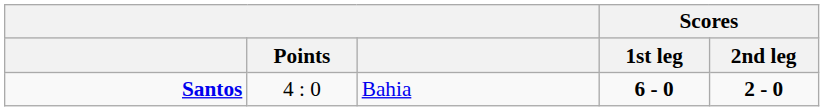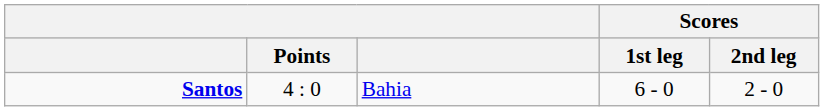(654, 88) bold -> (654, 88) normal
(764, 88) bold -> (764, 88) normal
